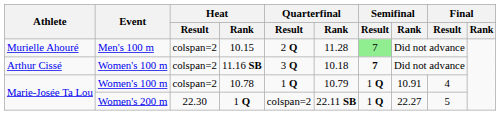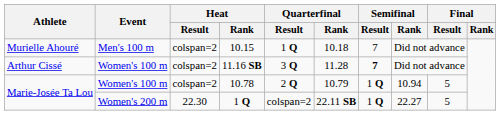(289, 48) 2 Q -> (289, 48) 1 Q
(336, 48) 11.28 -> (336, 48) 10.18
(375, 48) lightgreen background -> (375, 48) no background
(336, 66) 10.18 -> (336, 66) 11.28
(289, 84) 1 Q -> (289, 84) 2 Q
(409, 84) 10.91 -> (409, 84) 10.94
(447, 84) 4 -> (447, 84) 5
